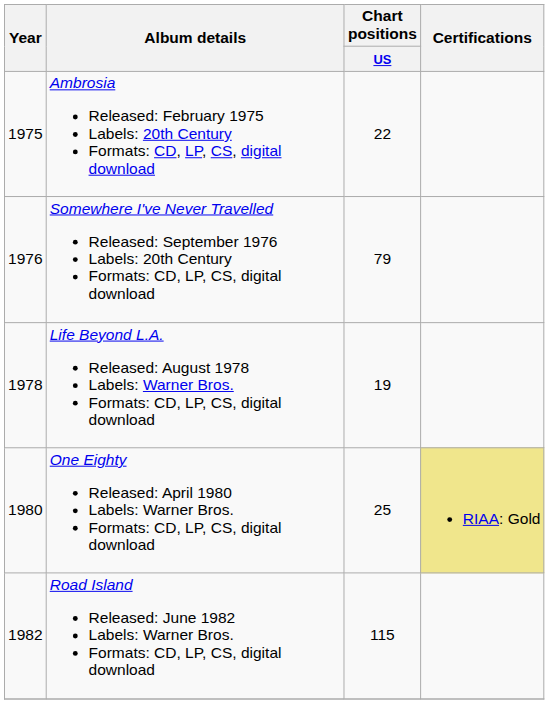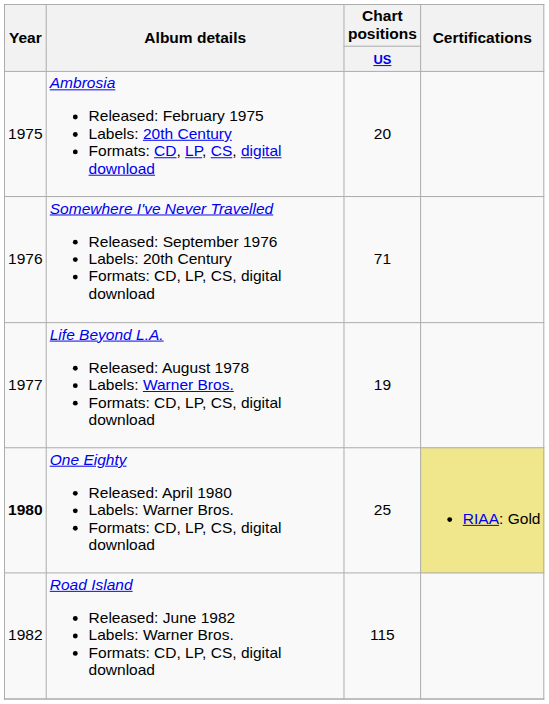(382, 133) 22 -> (382, 133) 20
(382, 259) 79 -> (382, 259) 71
(25, 384) 1978 -> (25, 384) 1977
(25, 510) normal -> (25, 510) bold
